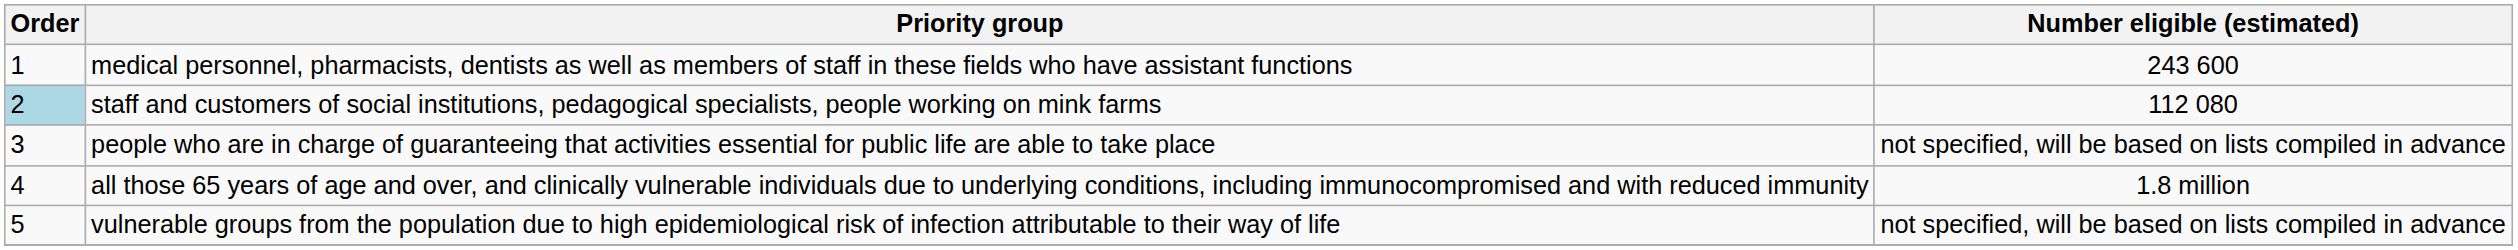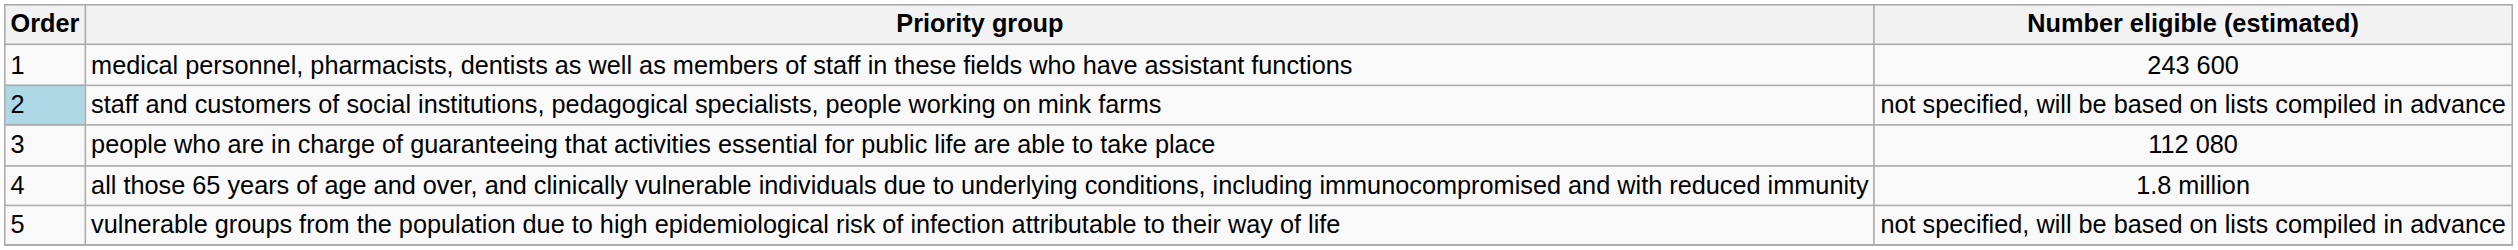(2193, 104) 112 080 -> (2193, 104) not specified, will be based on lists compiled in advance
(2193, 144) not specified, will be based on lists compiled in advance -> (2193, 144) 112 080
